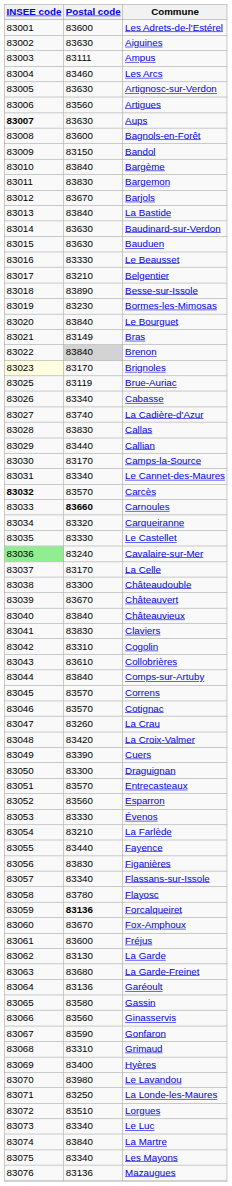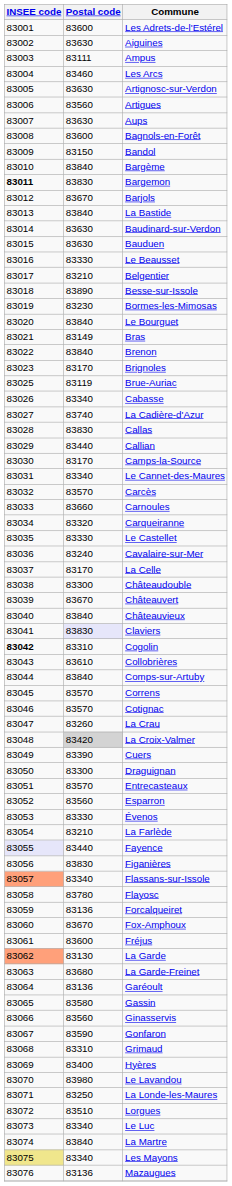(20, 120) bold -> (20, 120) normal
(20, 182) normal -> (20, 182) bold
(79, 352) lightgrey background -> (79, 352) no background
(20, 368) lightyellow background -> (20, 368) no background
(20, 492) bold -> (20, 492) normal
(79, 507) bold -> (79, 507) normal
(20, 553) lightgreen background -> (20, 553) no background
(79, 631) no background -> (79, 631) lavender background
(20, 646) normal -> (20, 646) bold
(79, 739) no background -> (79, 739) lightgrey background
(20, 848) no background -> (20, 848) lavender background
(20, 879) no background -> (20, 879) lightsalmon background
(79, 910) bold -> (79, 910) normal
(20, 956) no background -> (20, 956) lightsalmon background
(20, 1157) no background -> (20, 1157) khaki background
